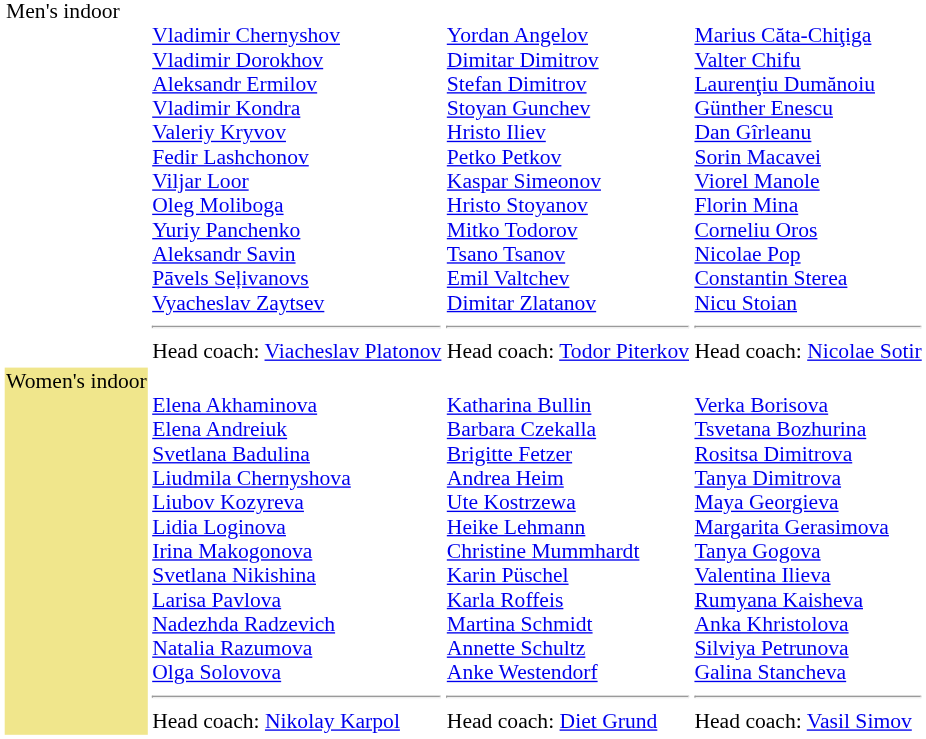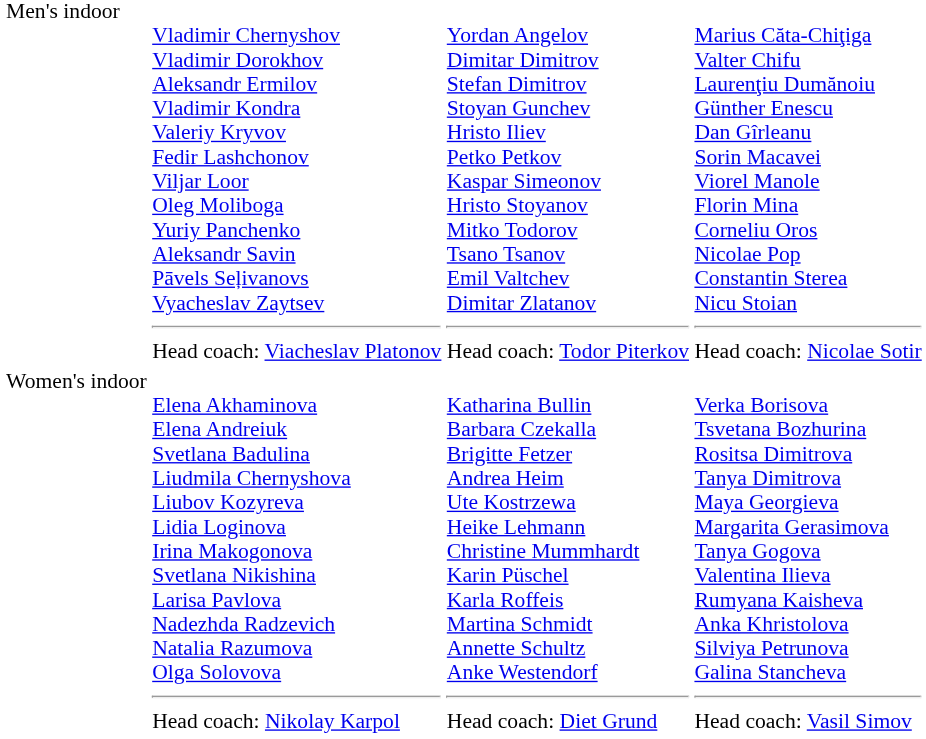(76, 380) khaki background -> (76, 380) no background
